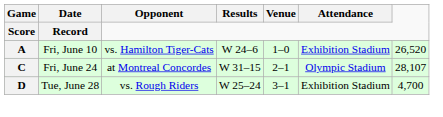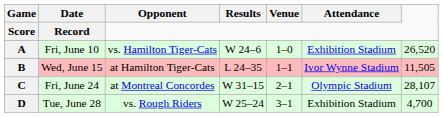+ row: (21, 67)
